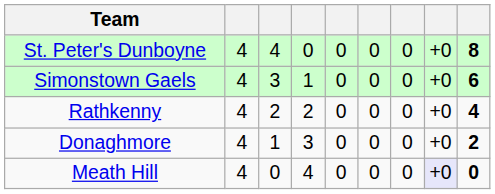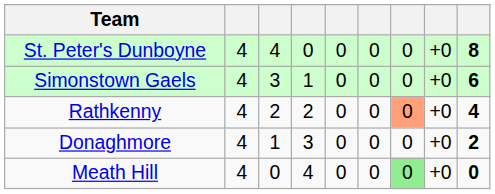(407, 111) no background -> (407, 111) lightsalmon background
(407, 173) no background -> (407, 173) lightgreen background
(441, 173) lavender background -> (441, 173) no background
